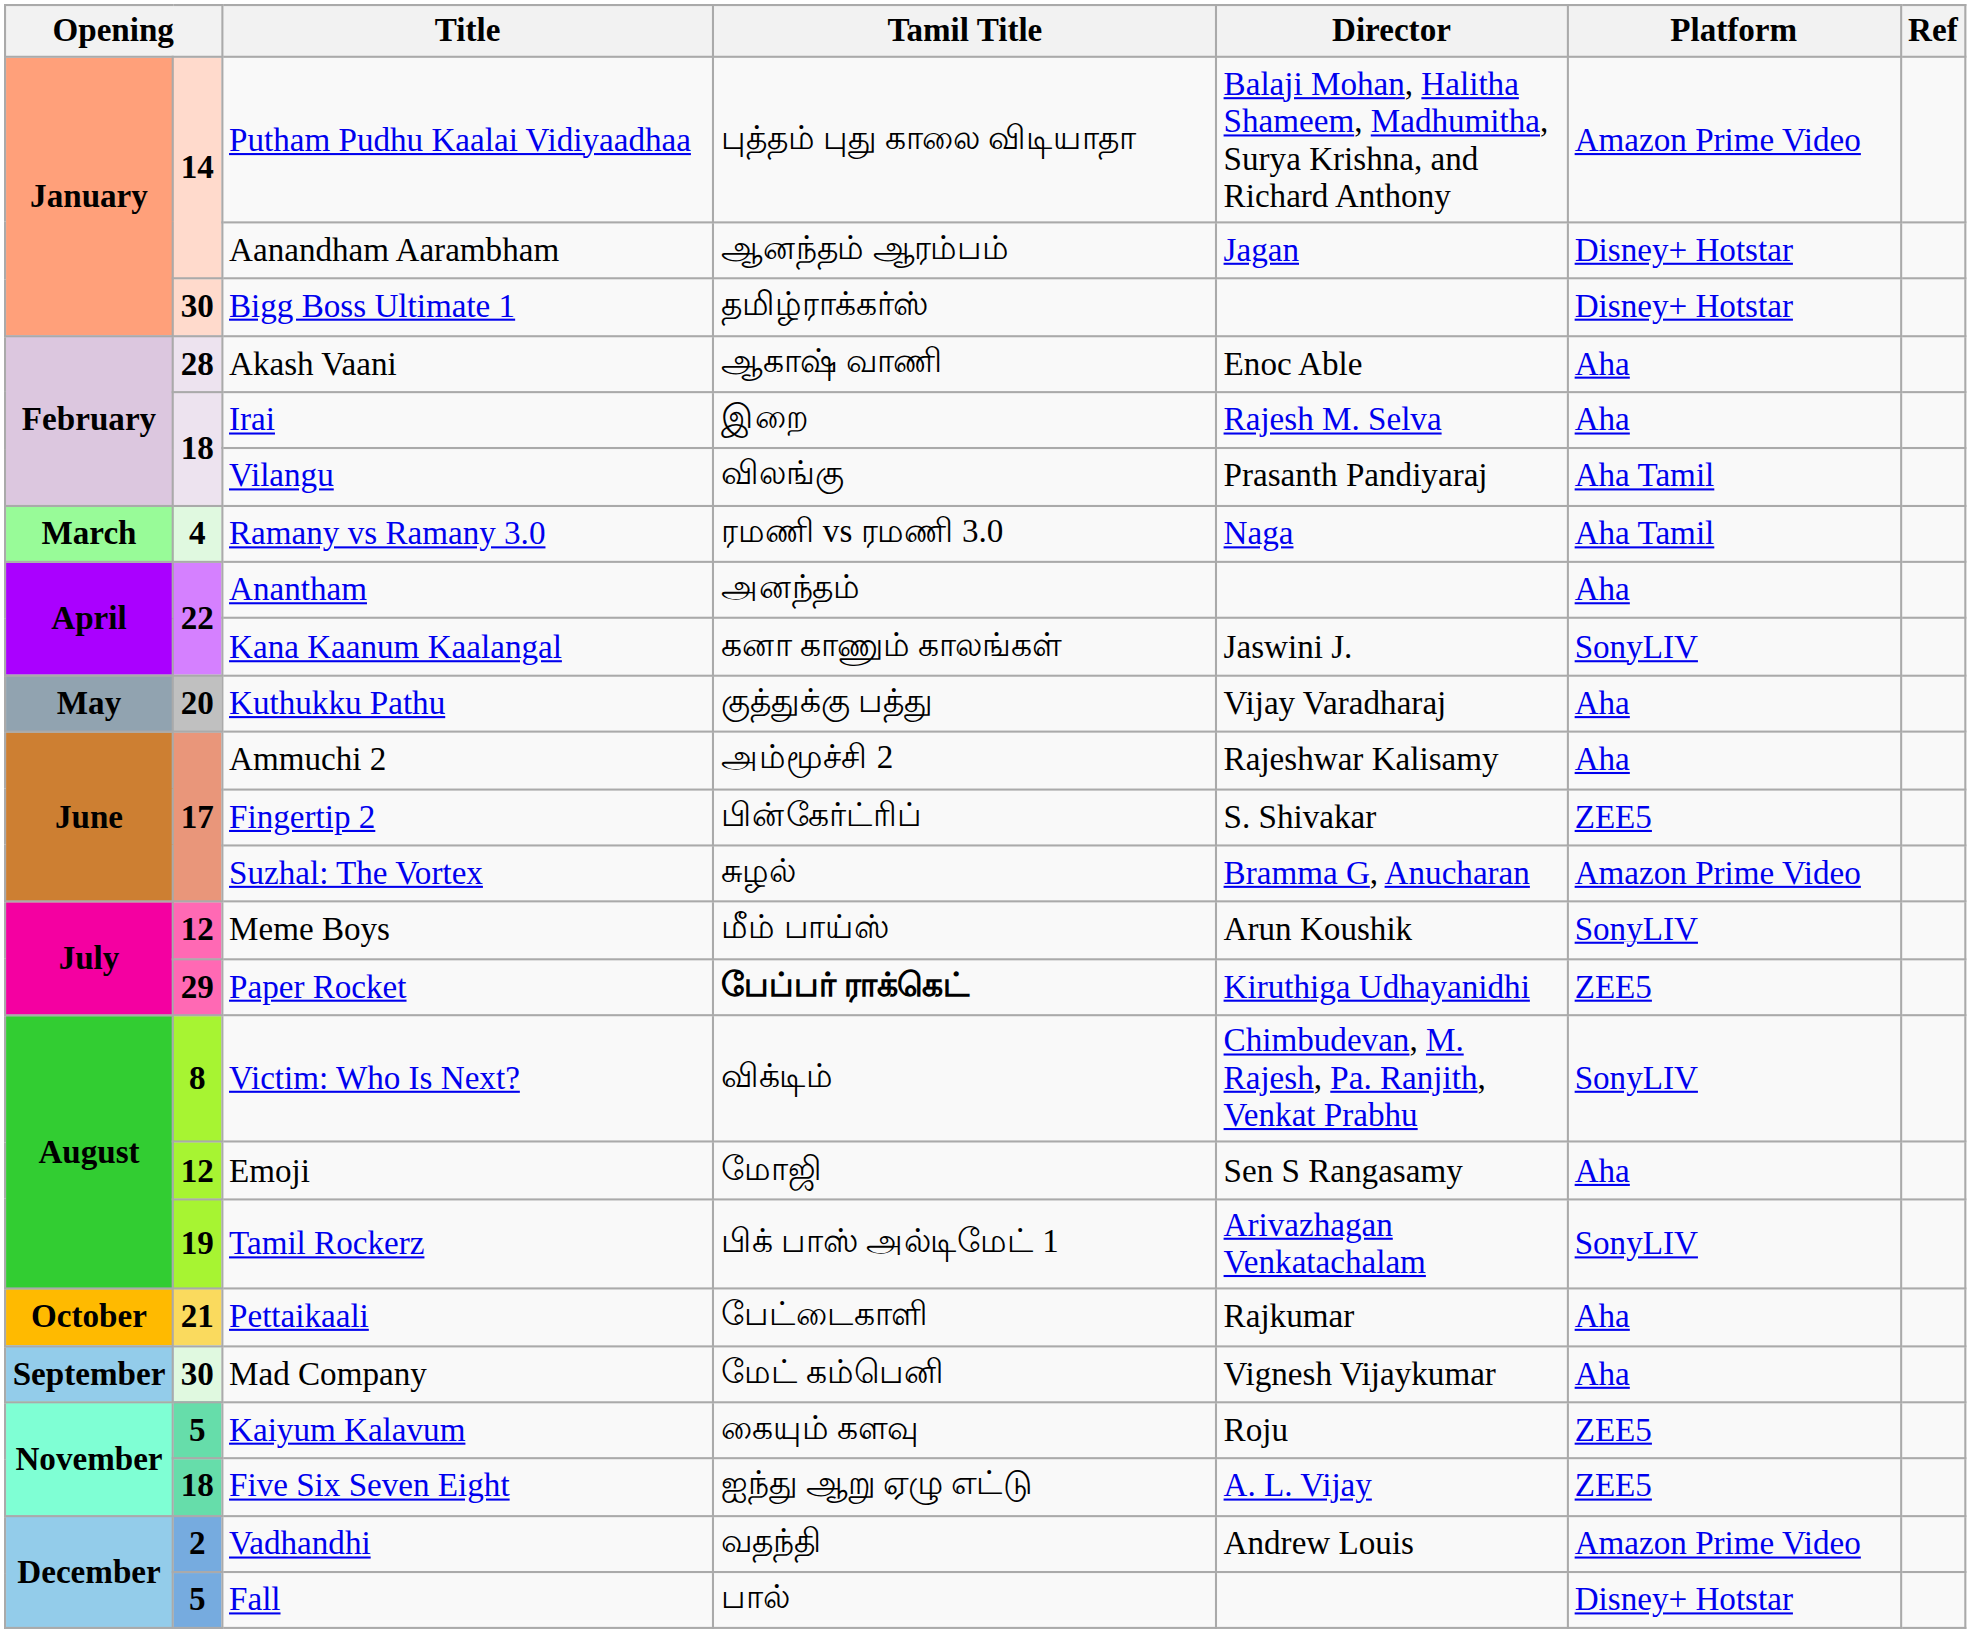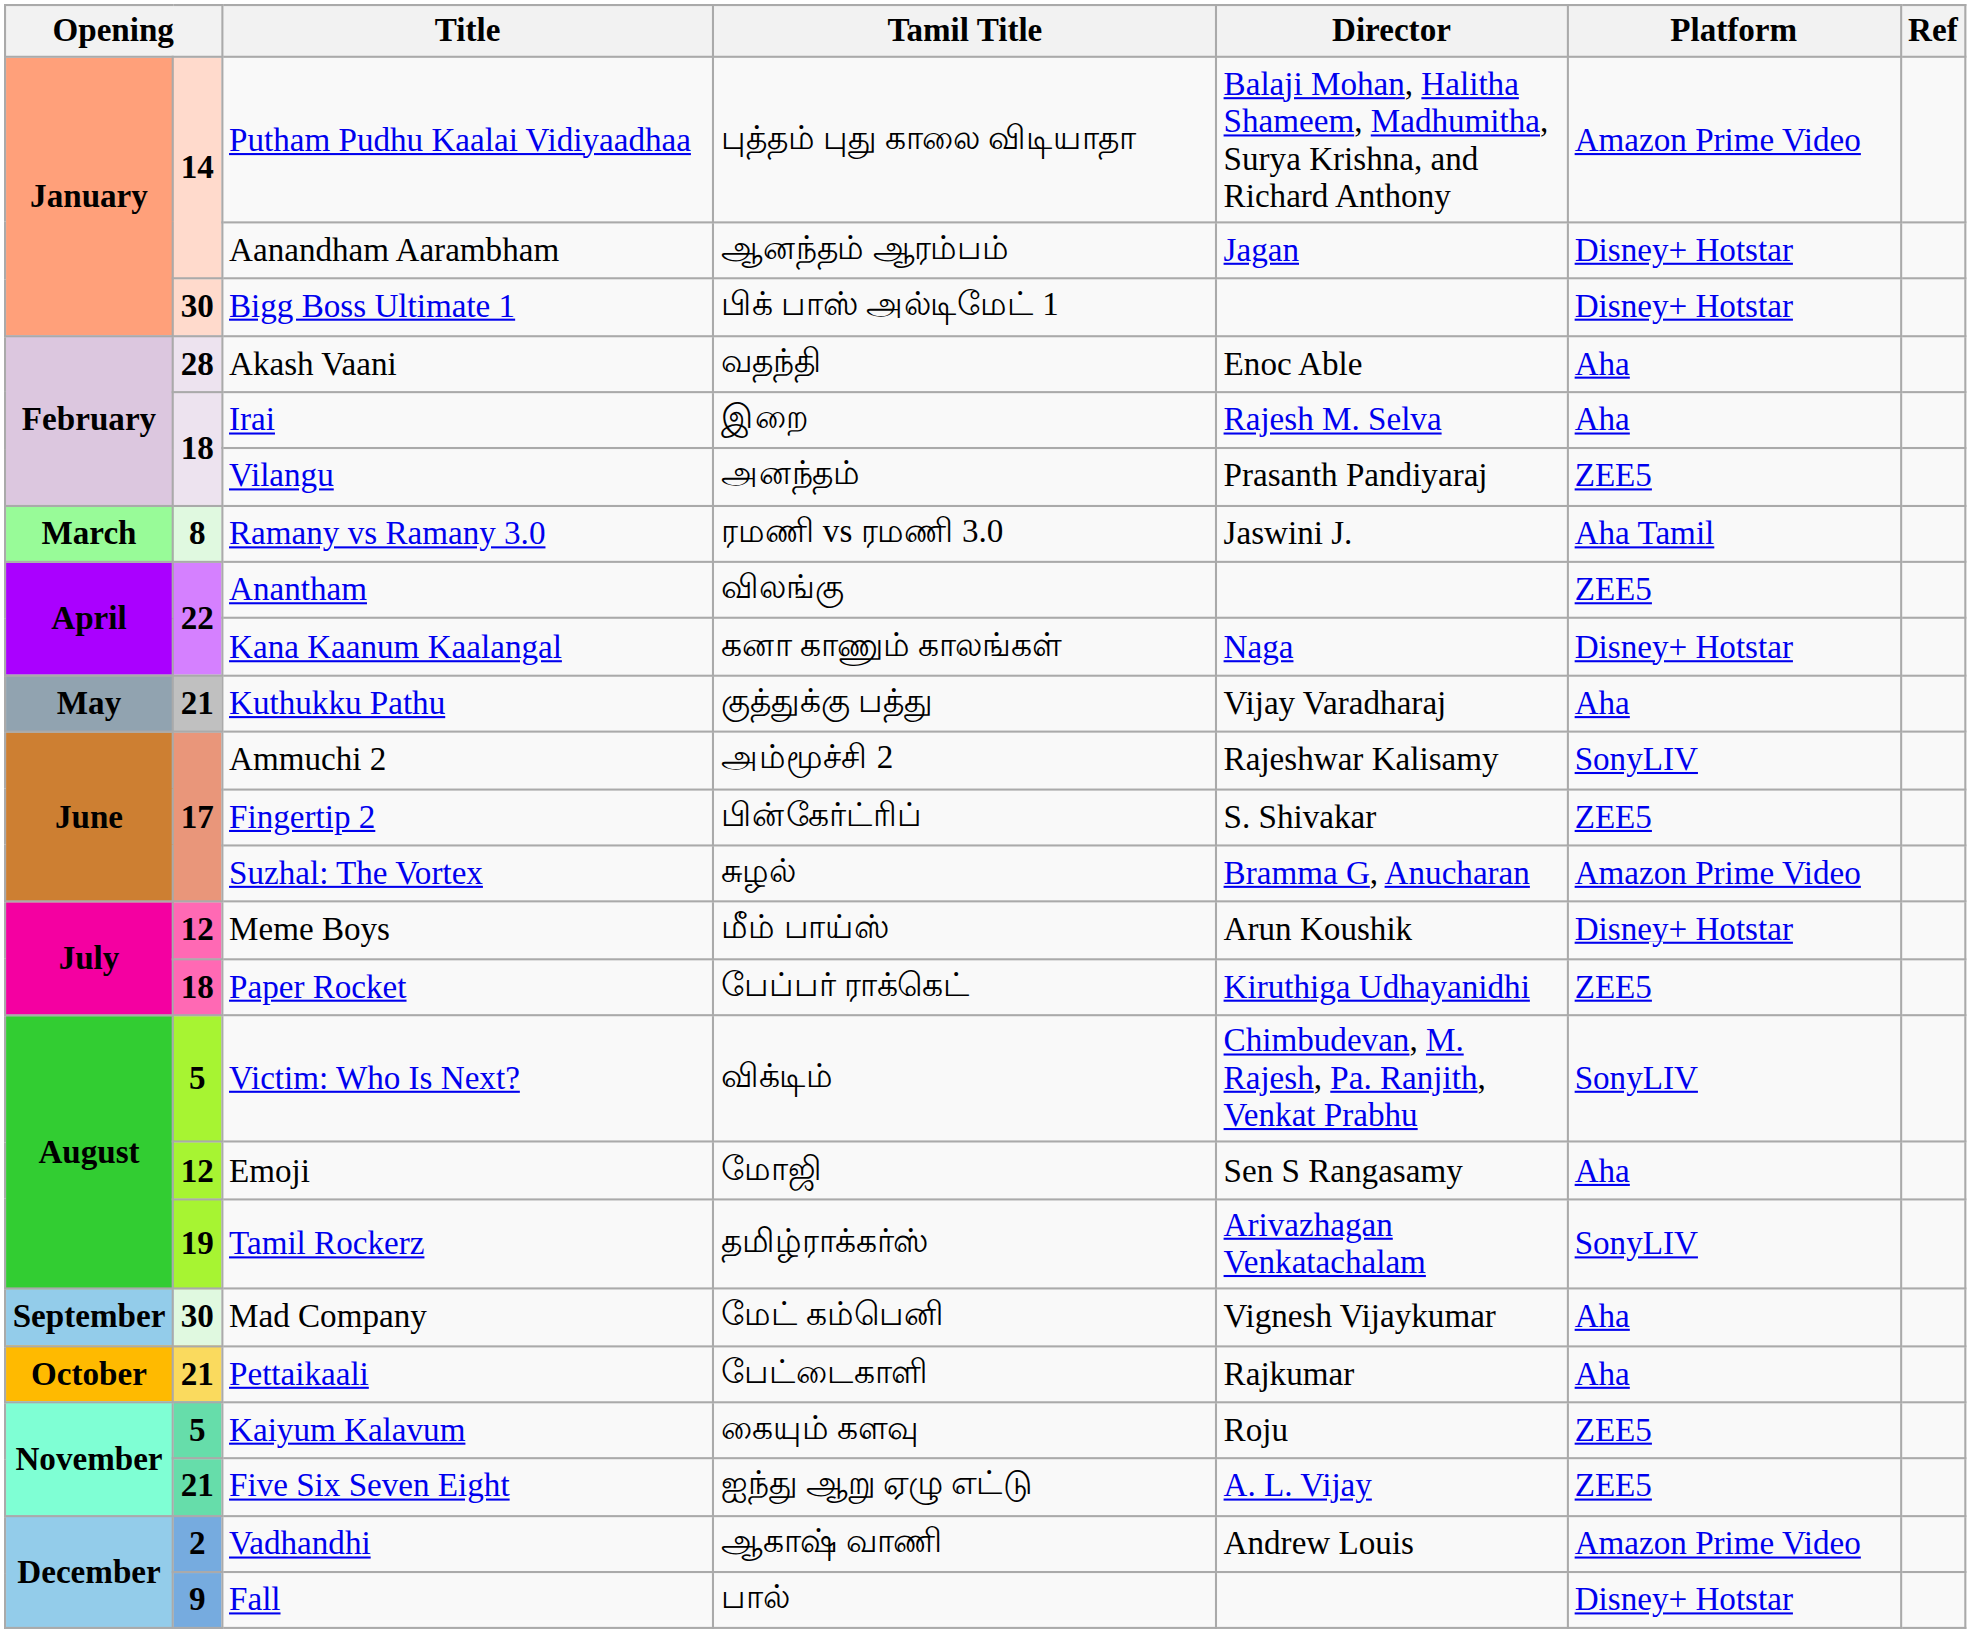(825, 304) தமிழ்ராக்கர்ஸ் -> (890, 304) பிக் பாஸ் அல்டிமேட் 1
(832, 360) ஆகாஷ் வாணி -> (771, 360) வதந்தி
(782, 474) விலங்கு -> (791, 474) அனந்தம்
(1644, 476) Aha Tamil -> (1613, 476) ZEE5
(197, 532) 4 -> (197, 532) 8
(1259, 532) Naga -> (1288, 532) Jaswini J.
(791, 587) அனந்தம் -> (782, 587) விலங்கு
(1602, 589) Aha -> (1613, 589) ZEE5
(1288, 646) Jaswini J. -> (1259, 646) Naga
(1636, 646) SonyLIV -> (1684, 646) Disney+ Hotstar
(197, 702) 20 -> (197, 702) 21
(1602, 759) Aha -> (1636, 759) SonyLIV
(1636, 929) SonyLIV -> (1684, 929) Disney+ Hotstar
(197, 986) 29 -> (197, 986) 18
(846, 984) bold -> (846, 984) normal
(197, 1078) 8 -> (197, 1078) 5
(890, 1241) பிக் பாஸ் அல்டிமேட் 1 -> (825, 1241) தமிழ்ராக்கர்ஸ்
rows swapped: (328, 1373) <-> (299, 1316)
(197, 1486) 18 -> (197, 1486) 21
(771, 1541) வதந்தி -> (832, 1541) ஆகாஷ் வாணி
(197, 1599) 5 -> (197, 1599) 9
